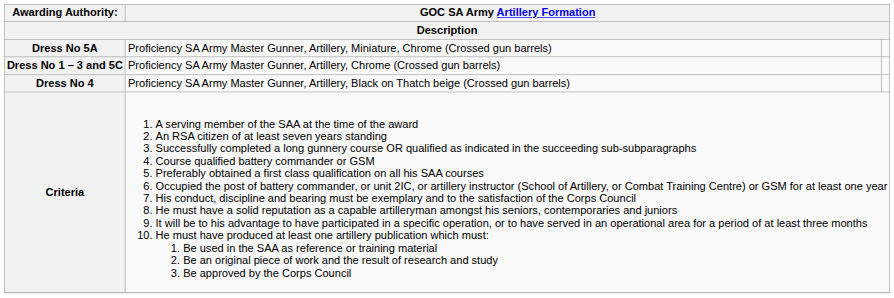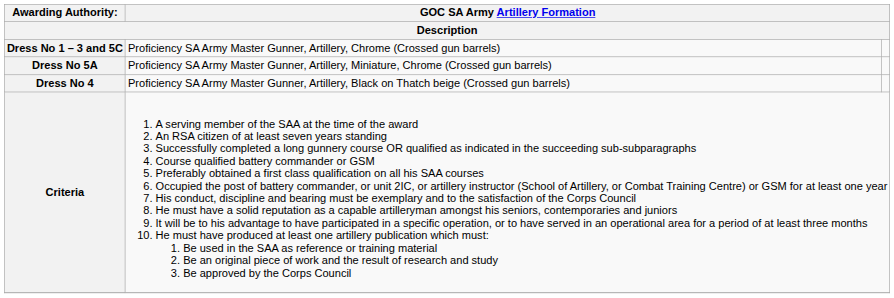rows swapped: (65, 65) <-> (65, 48)
